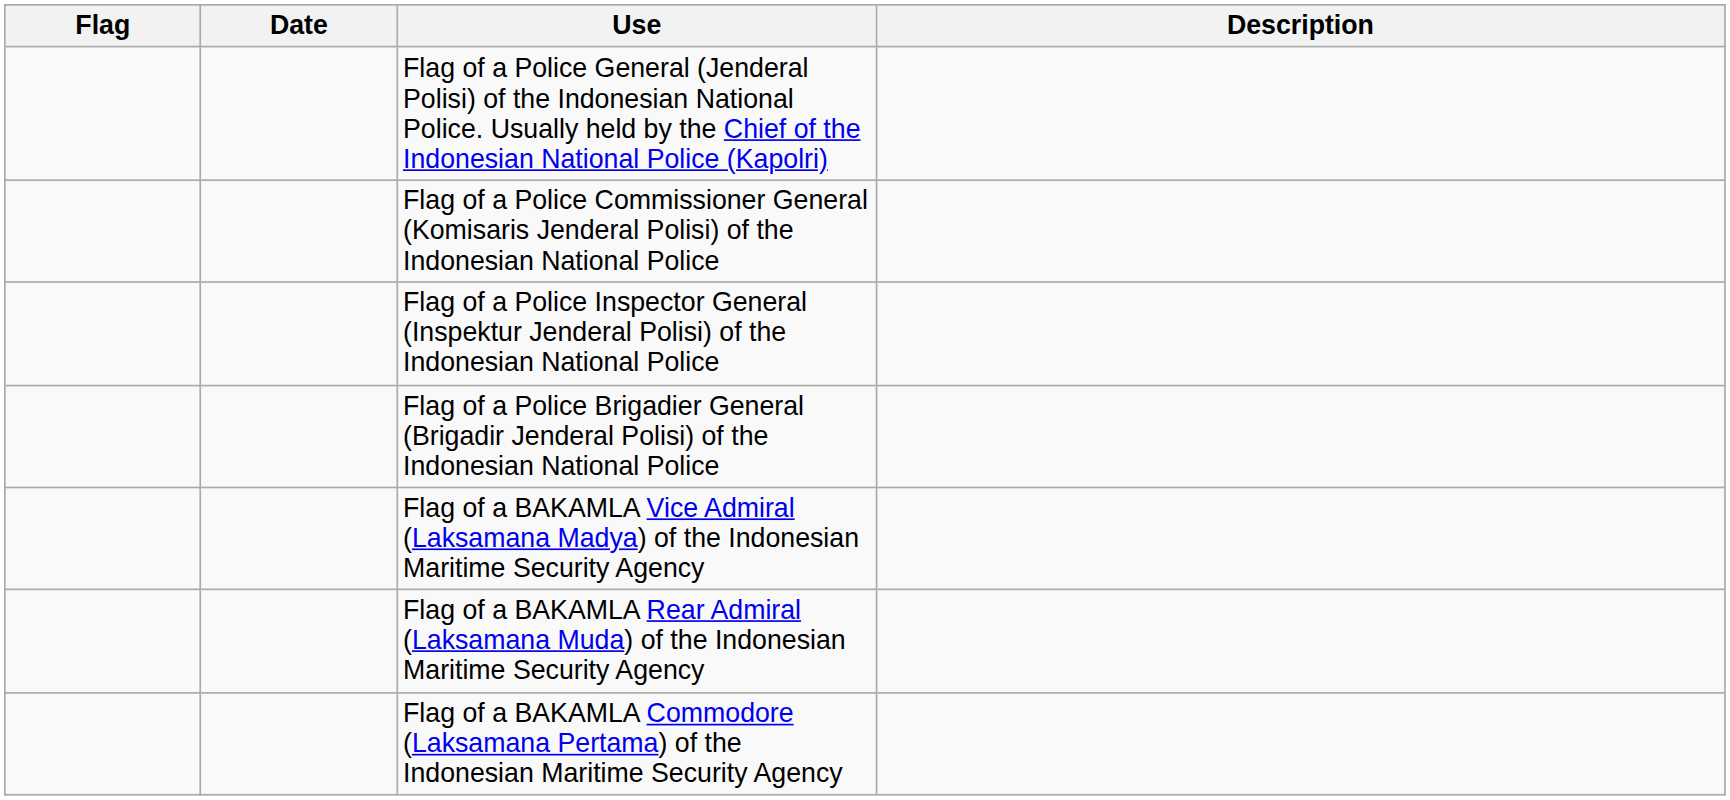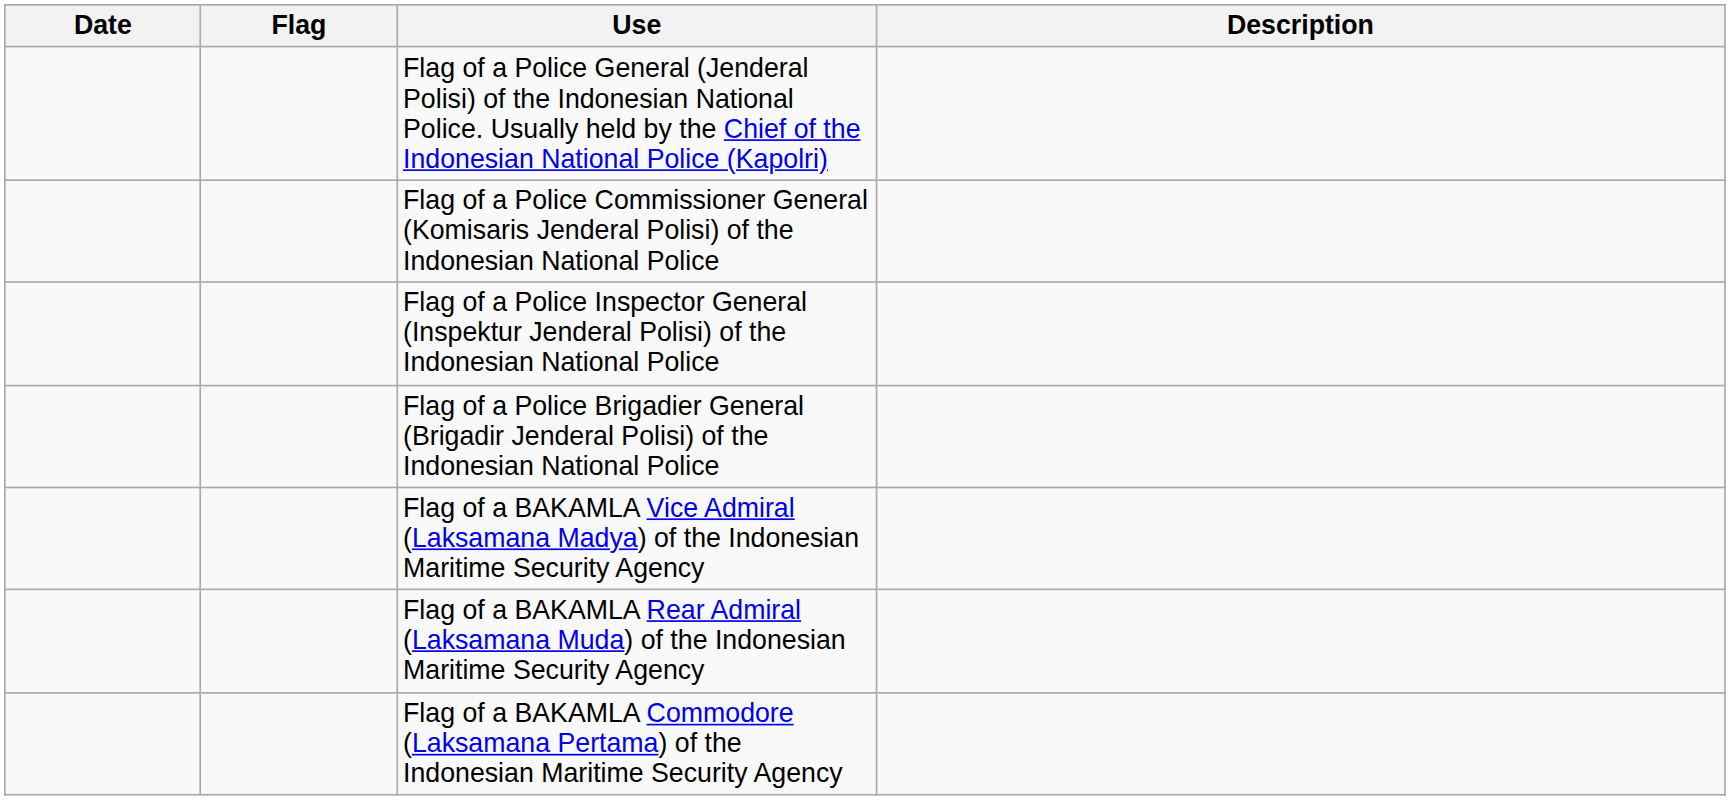columns swapped: (103, 25) <-> (299, 25)
